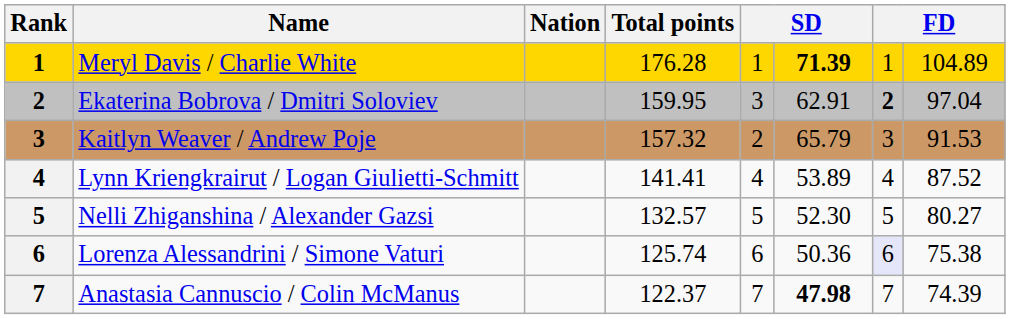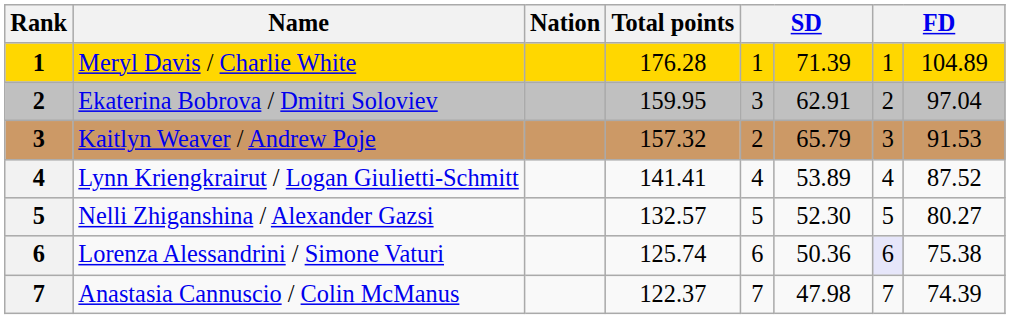(824, 62) bold -> (824, 62) normal
(888, 100) bold -> (888, 100) normal
(824, 293) bold -> (824, 293) normal
